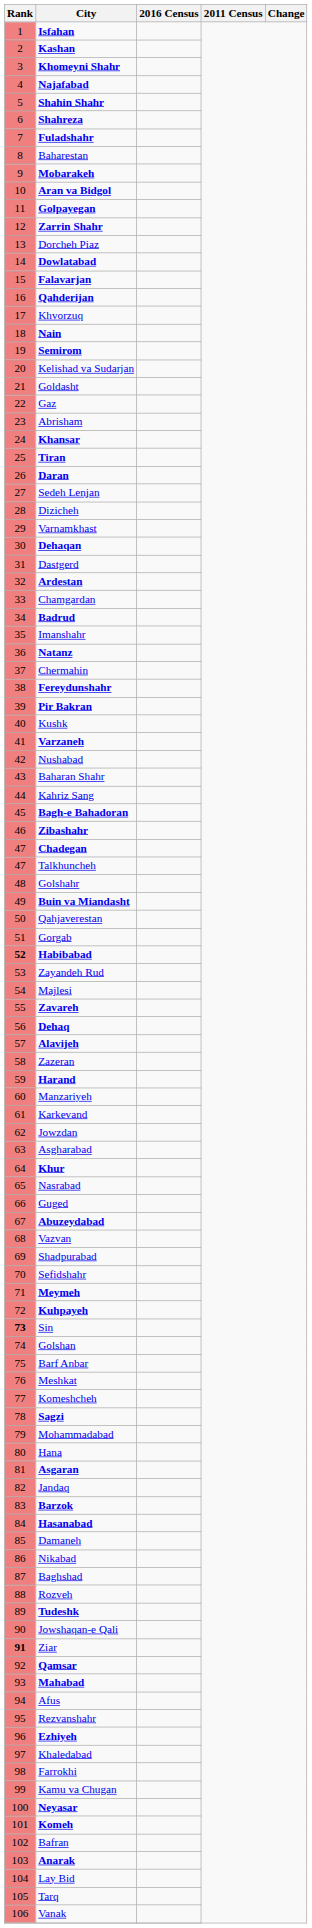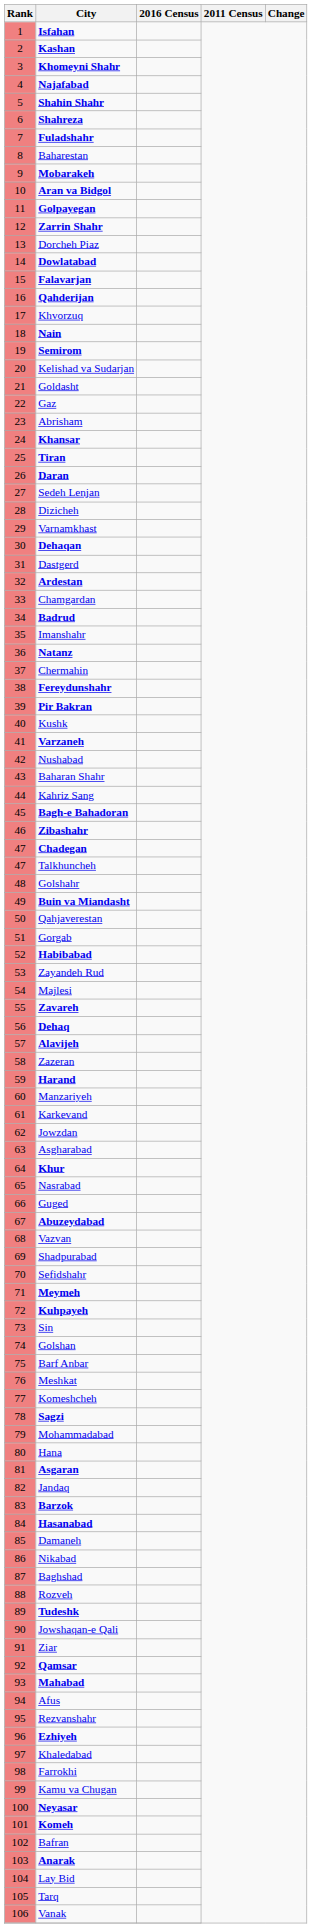(20, 954) bold -> (20, 954) normal
(20, 1327) bold -> (20, 1327) normal
(20, 1647) bold -> (20, 1647) normal
